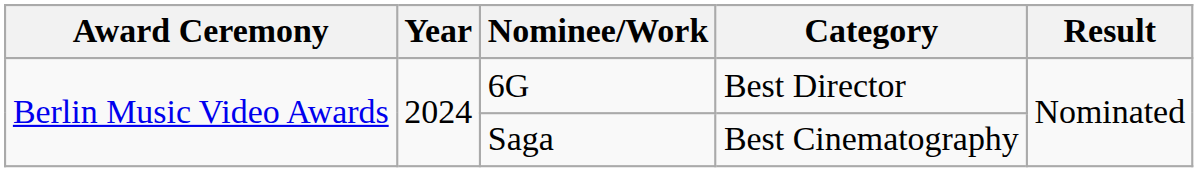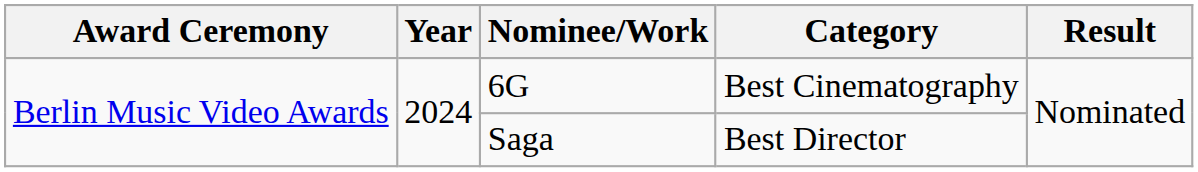(815, 85) Best Director -> (871, 85) Best Cinematography
(871, 138) Best Cinematography -> (815, 138) Best Director
